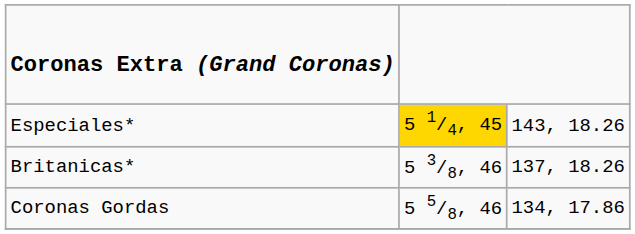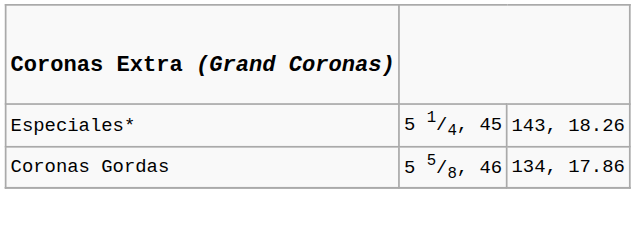(453, 125) gold background -> (453, 125) no background
- row: (73, 167)
